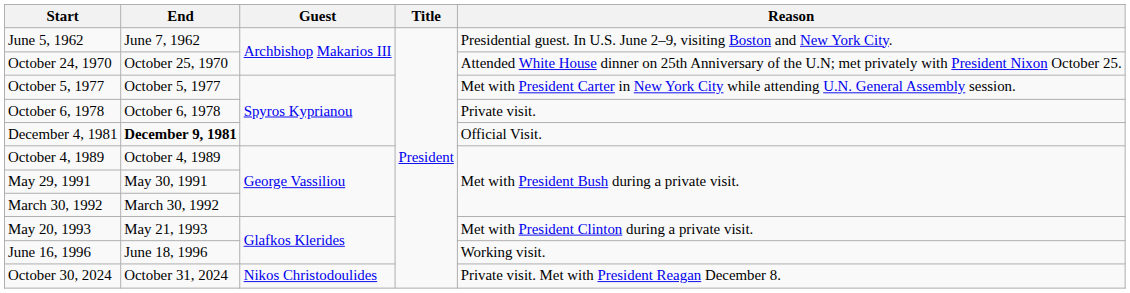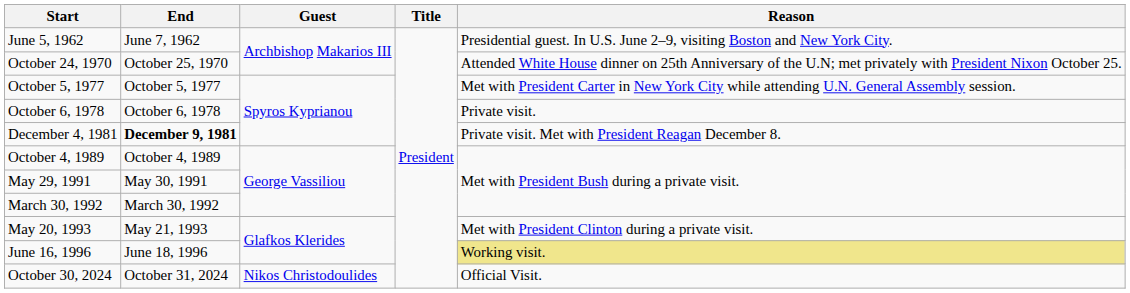(501, 134) Official Visit. -> (621, 134) Private visit. Met with President Reagan December 8.
(503, 252) no background -> (503, 252) khaki background
(621, 275) Private visit. Met with President Reagan December 8. -> (501, 275) Official Visit.
